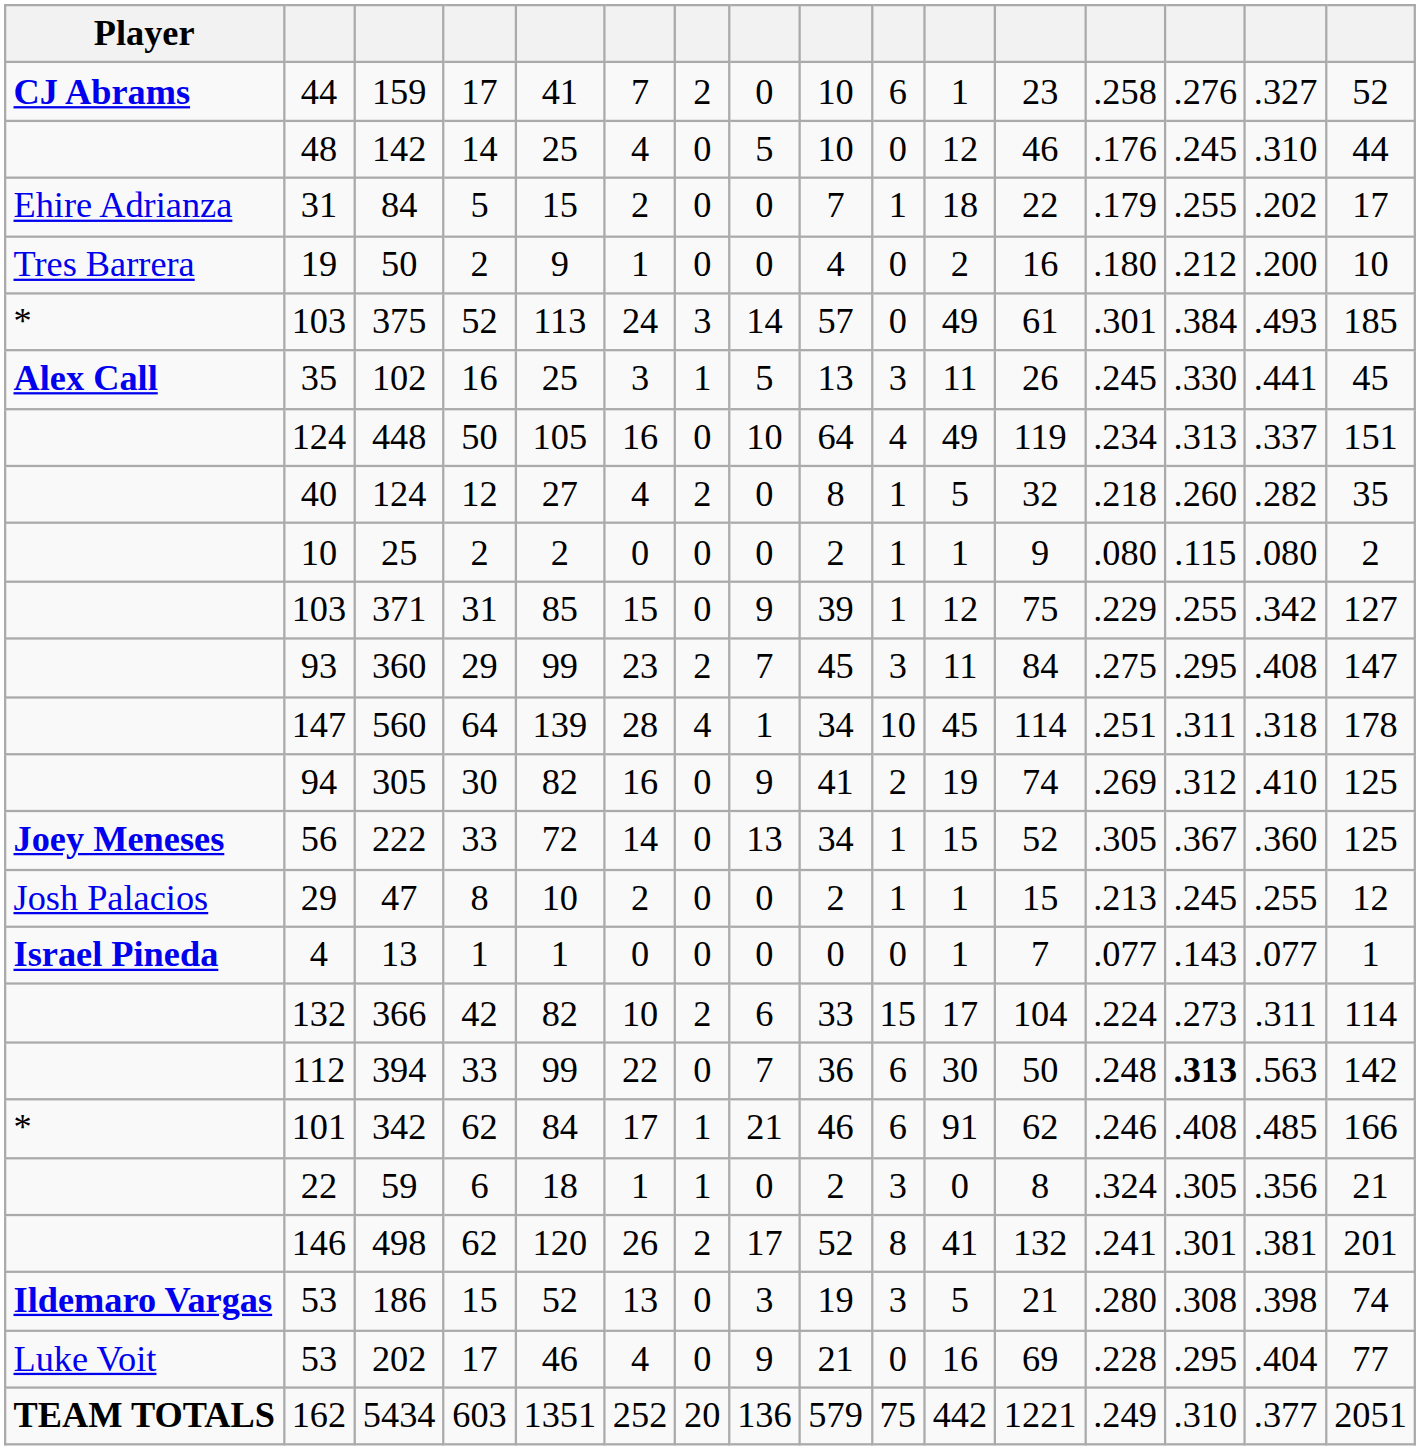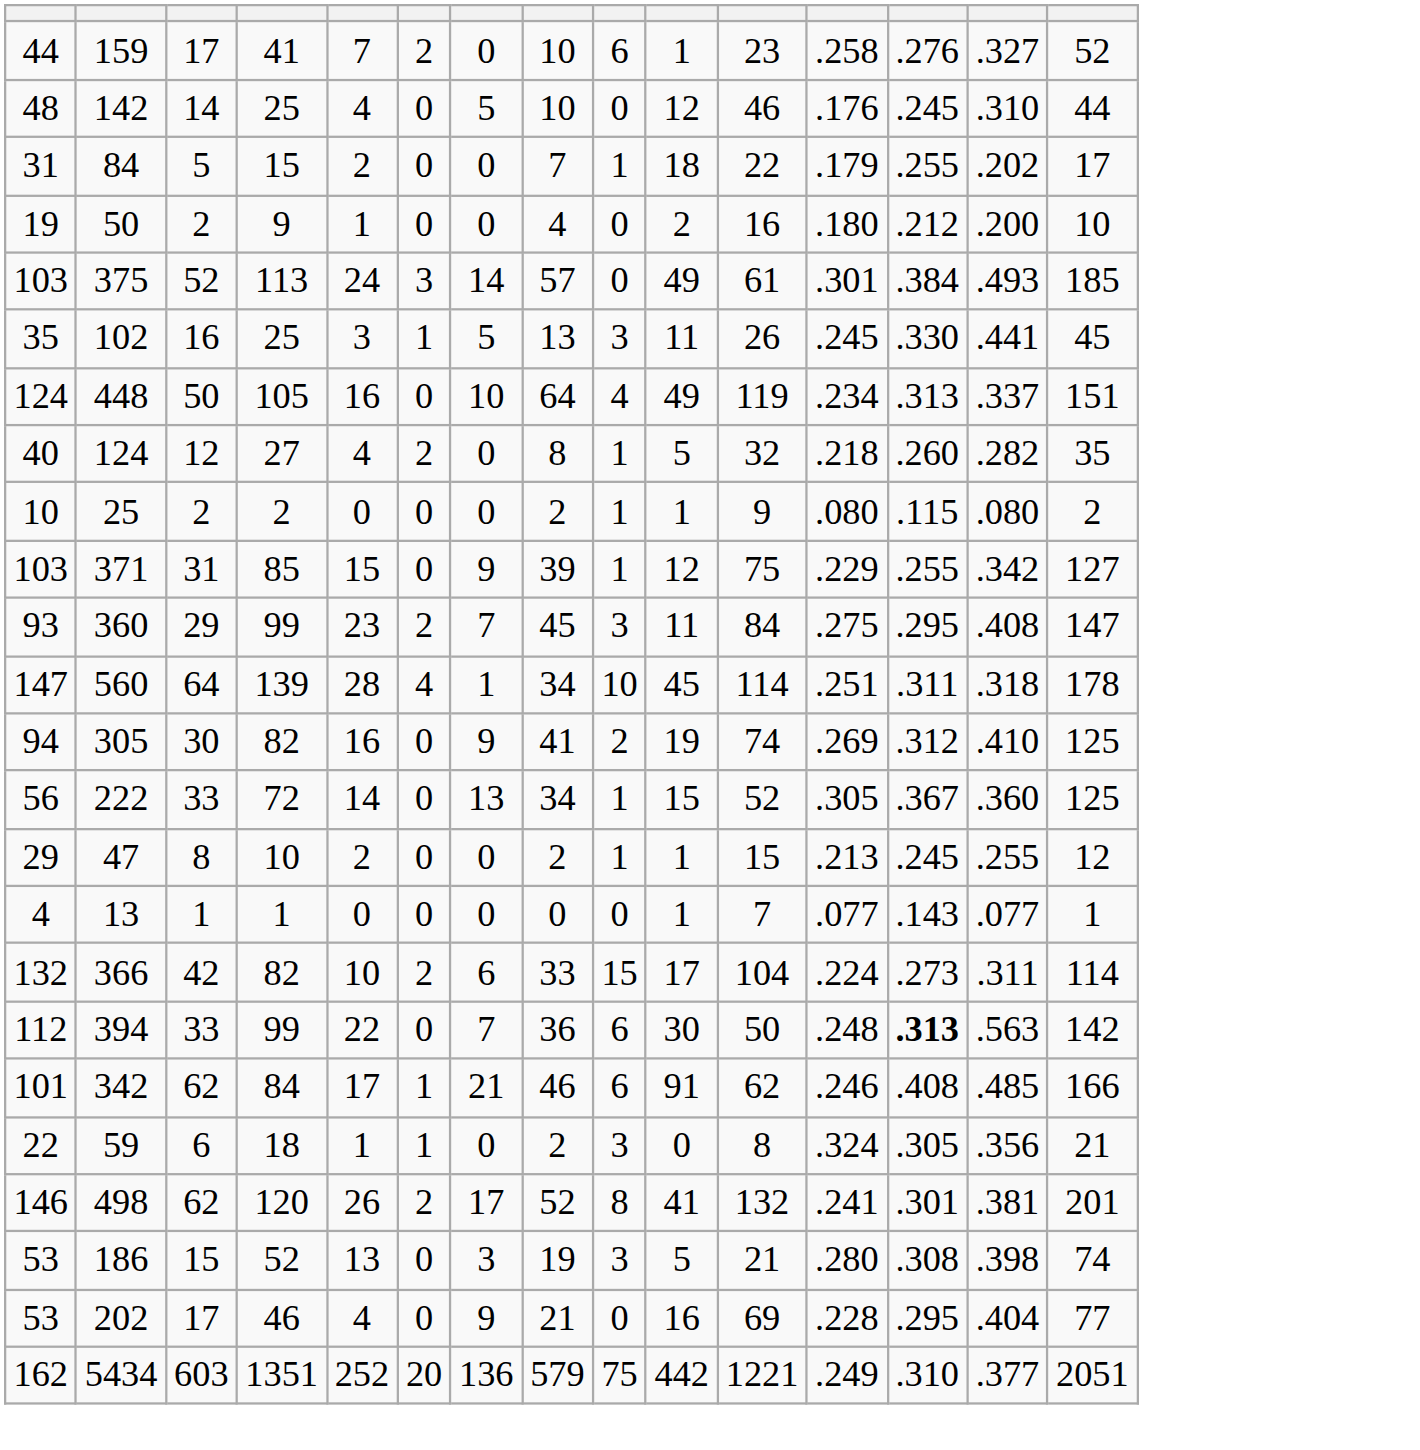- column: (144, 33)
